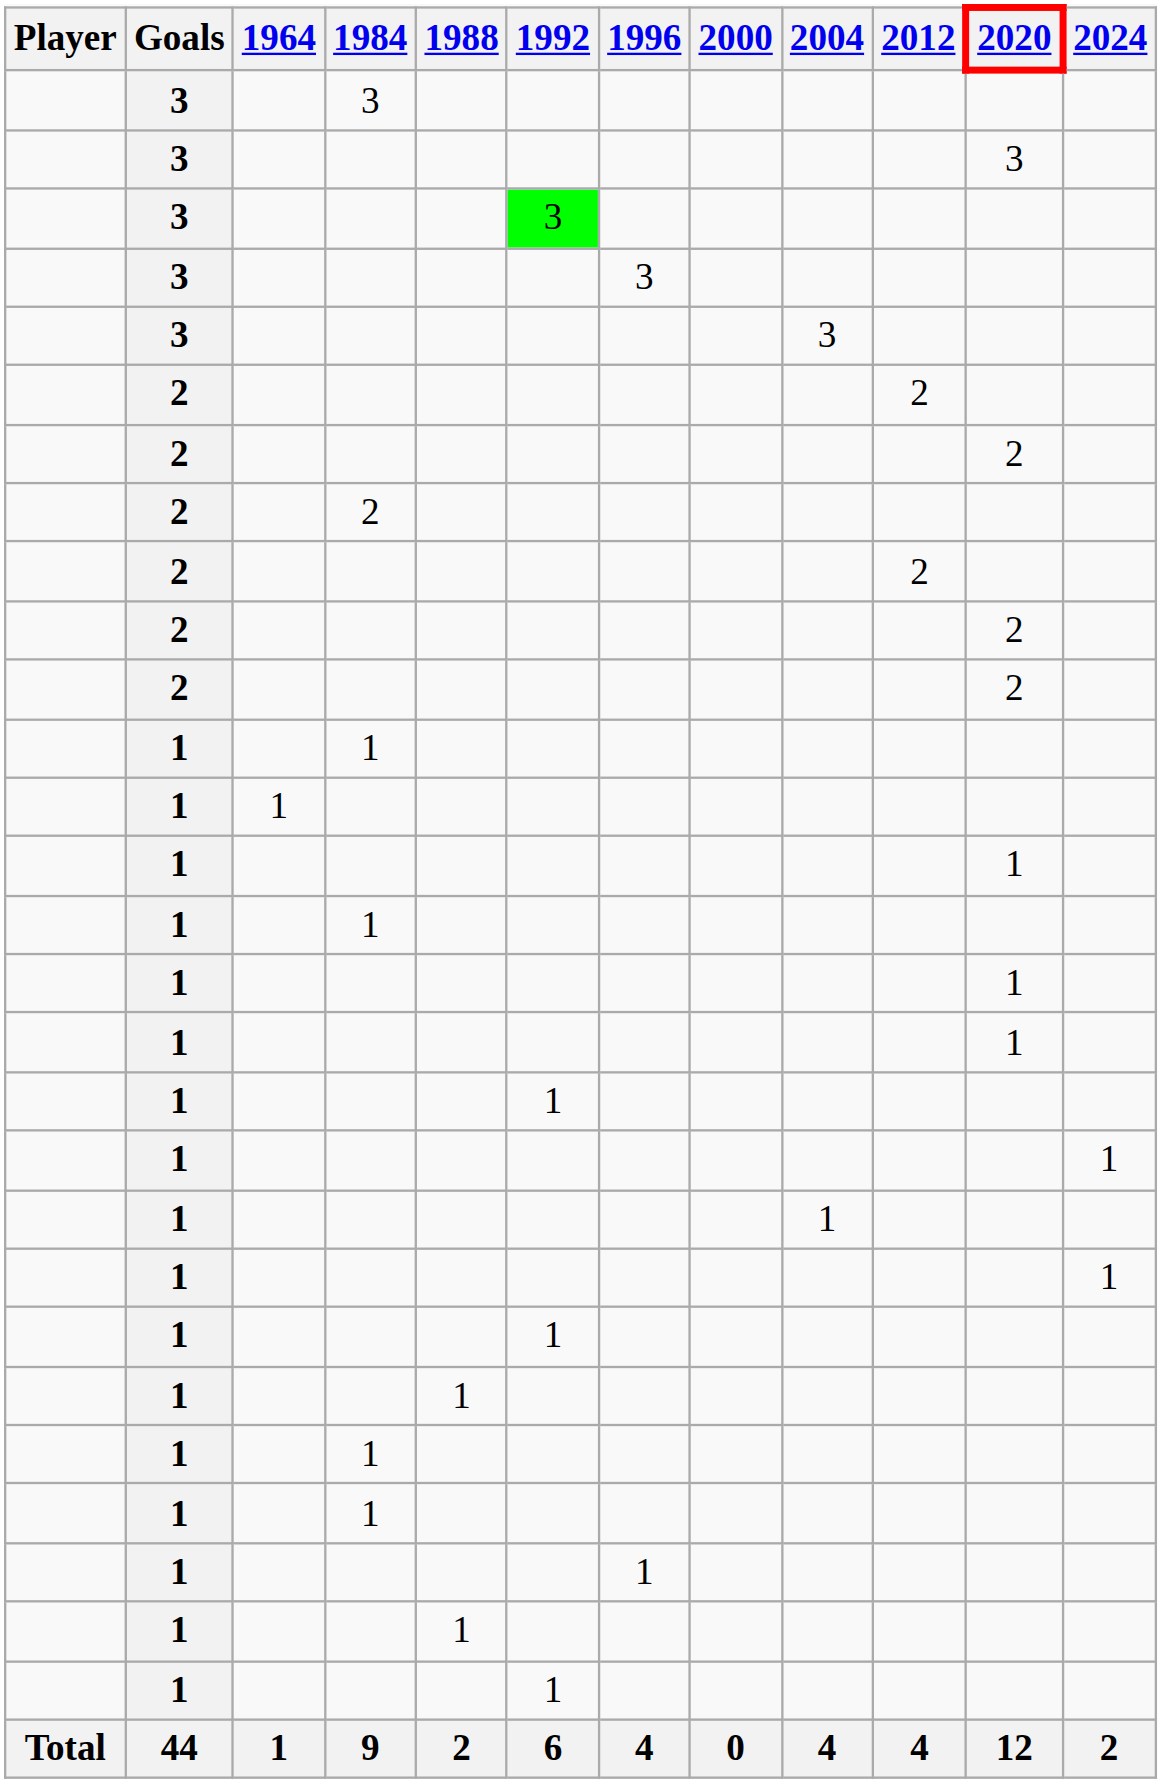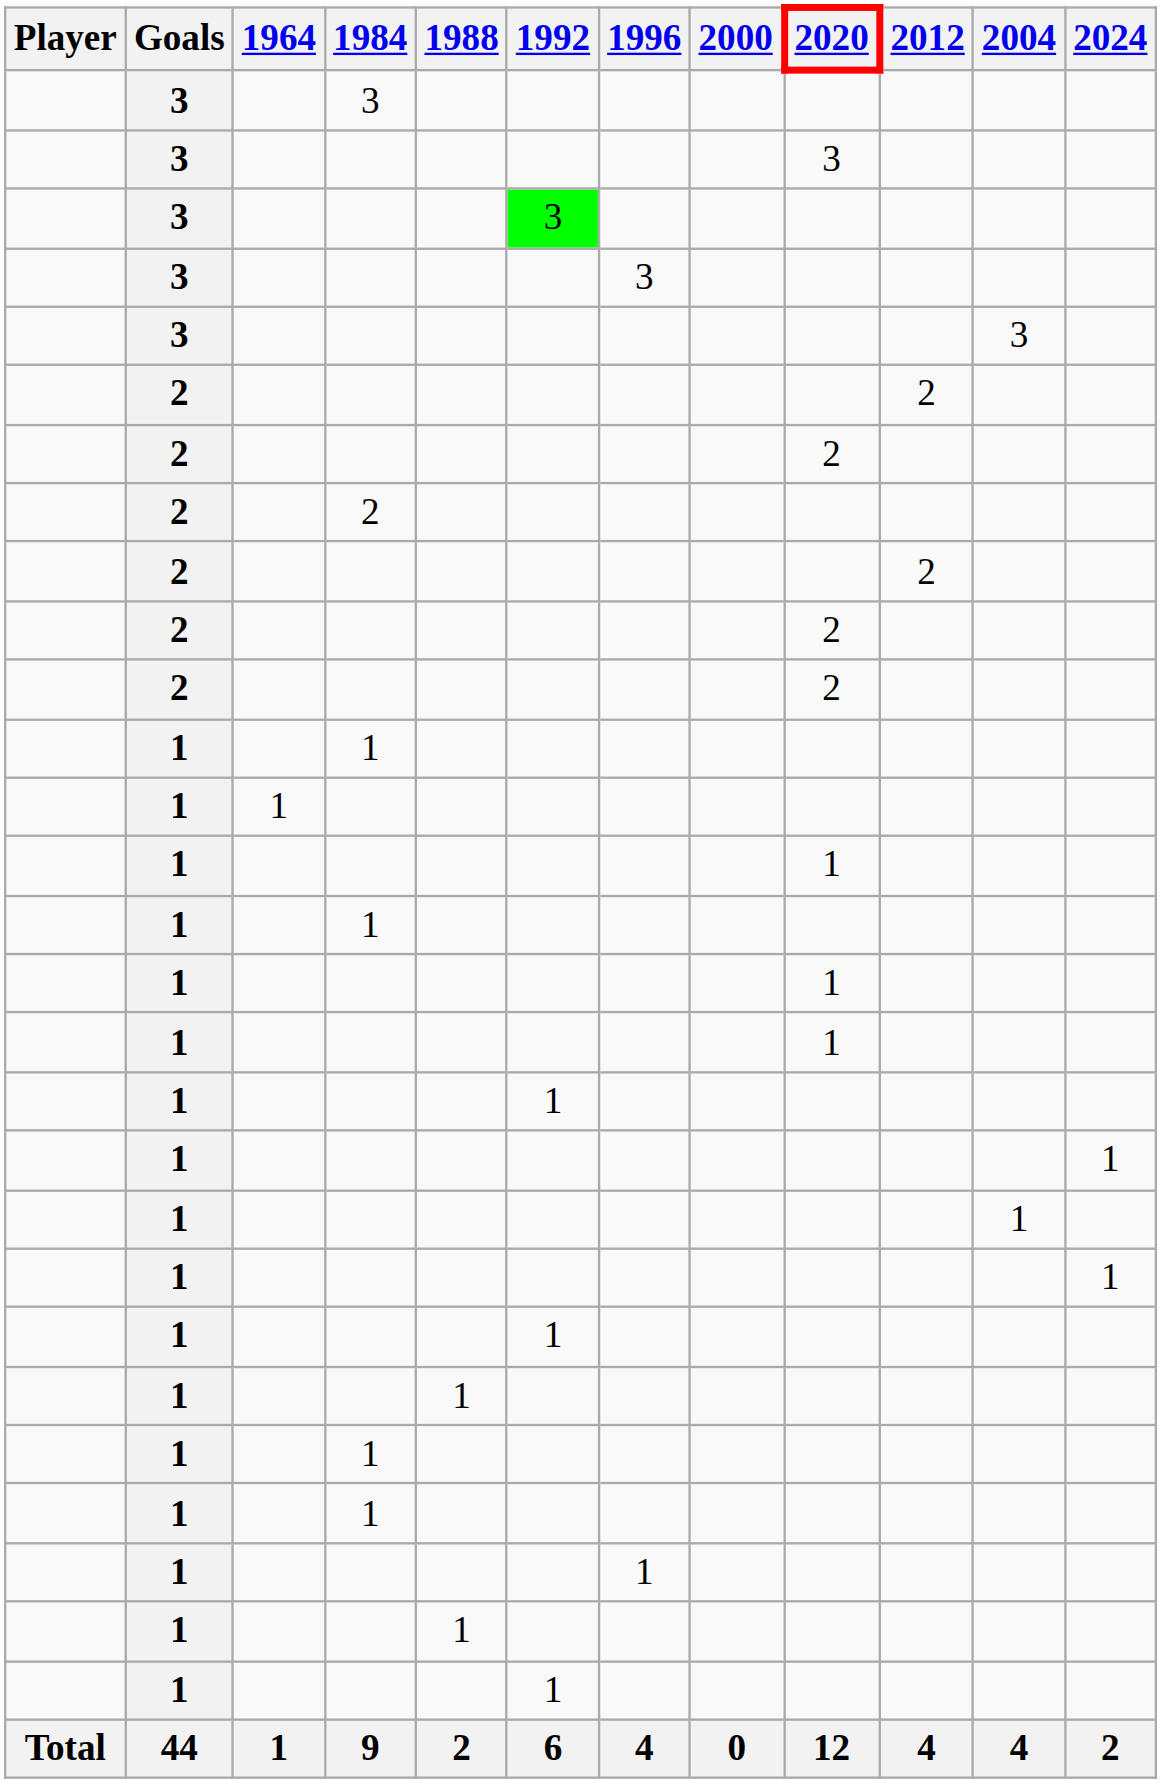columns swapped: (827, 38) <-> (1014, 38)
